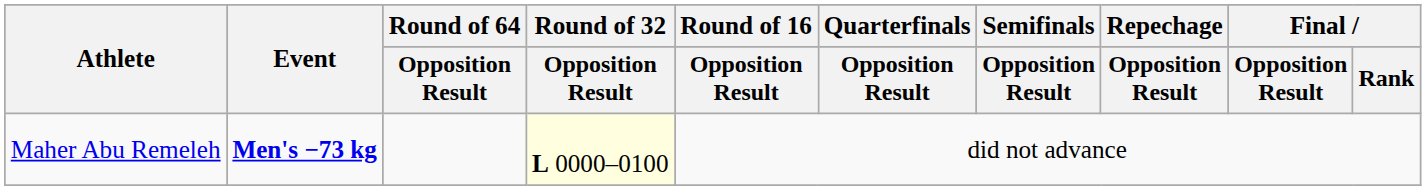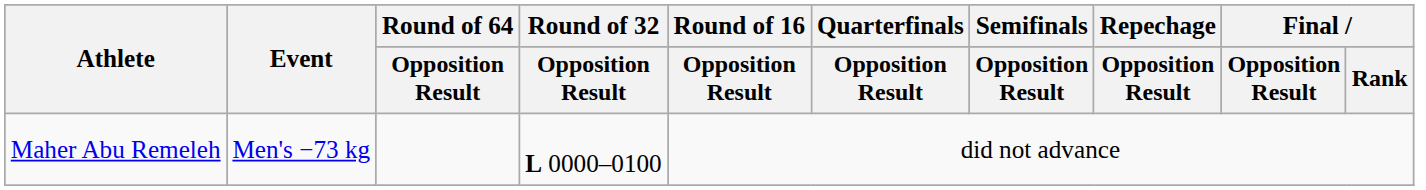(305, 149) bold -> (301, 149) normal
(600, 164) lightyellow background -> (593, 164) no background
